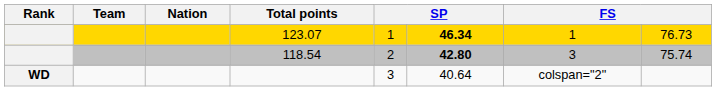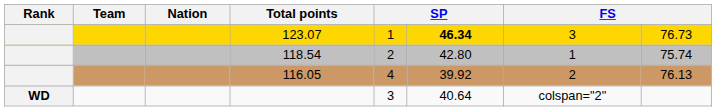(572, 34) 1 -> (572, 34) 3
(456, 55) bold -> (456, 55) normal
(572, 55) 3 -> (572, 55) 1
+ row: (302, 75)
